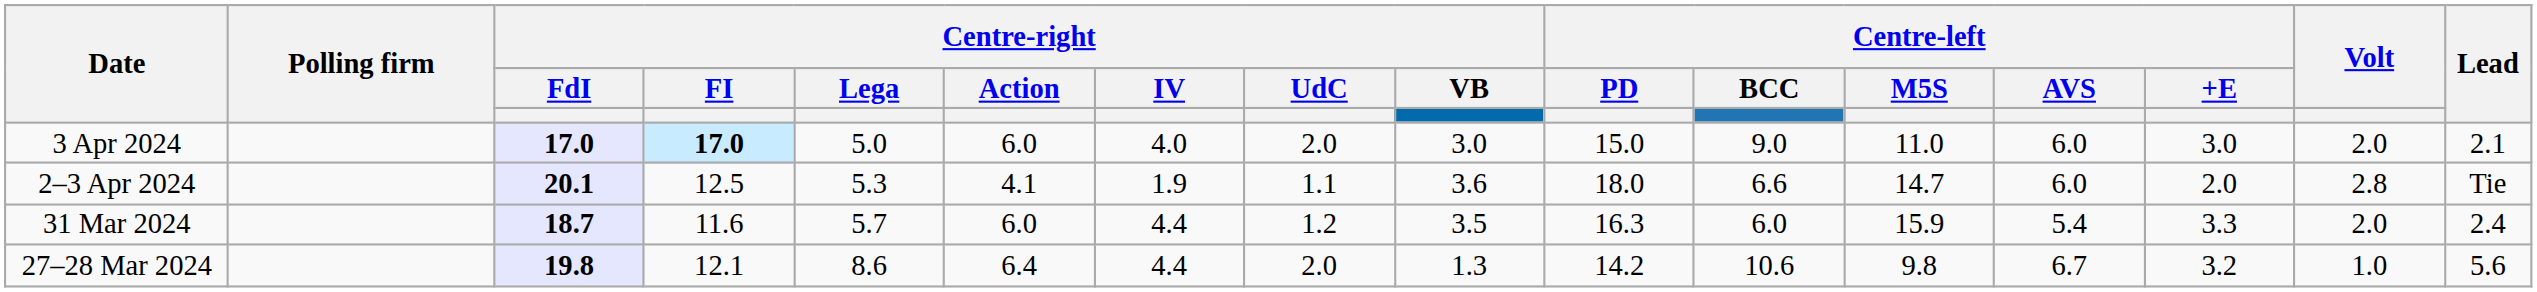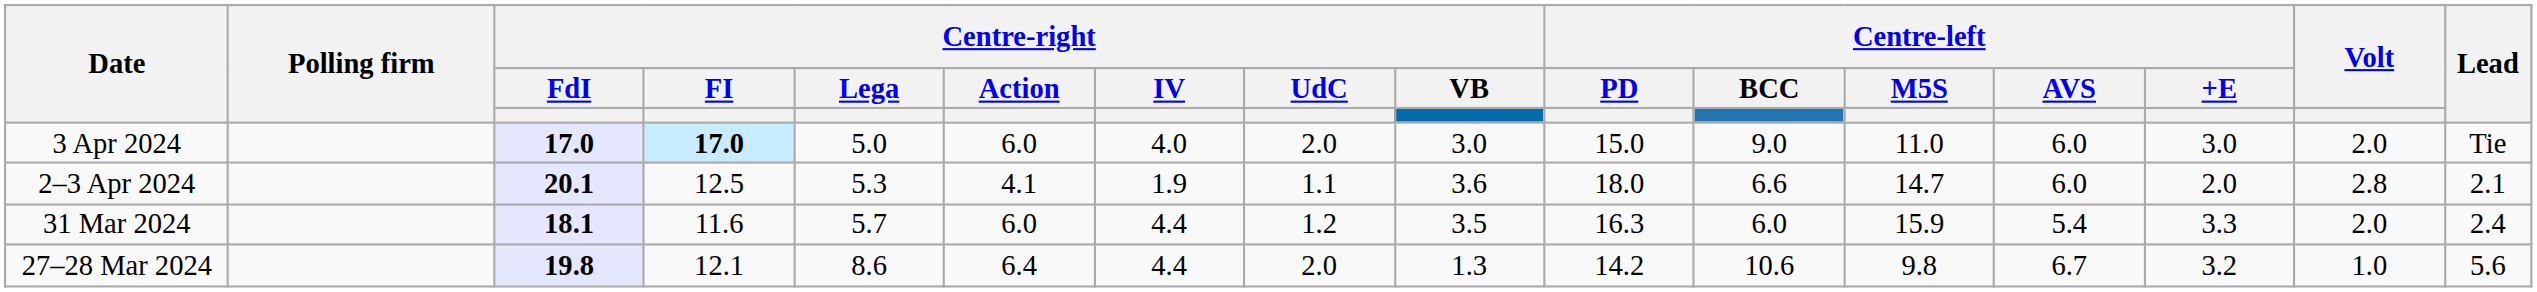(2488, 142) 2.1 -> (2488, 142) Tie
(2488, 183) Tie -> (2488, 183) 2.1
(569, 224) 18.7 -> (569, 224) 18.1
